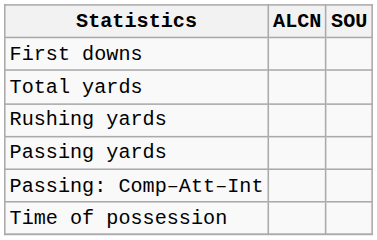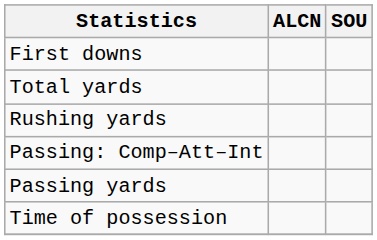rows swapped: (88, 153) <-> (137, 186)
